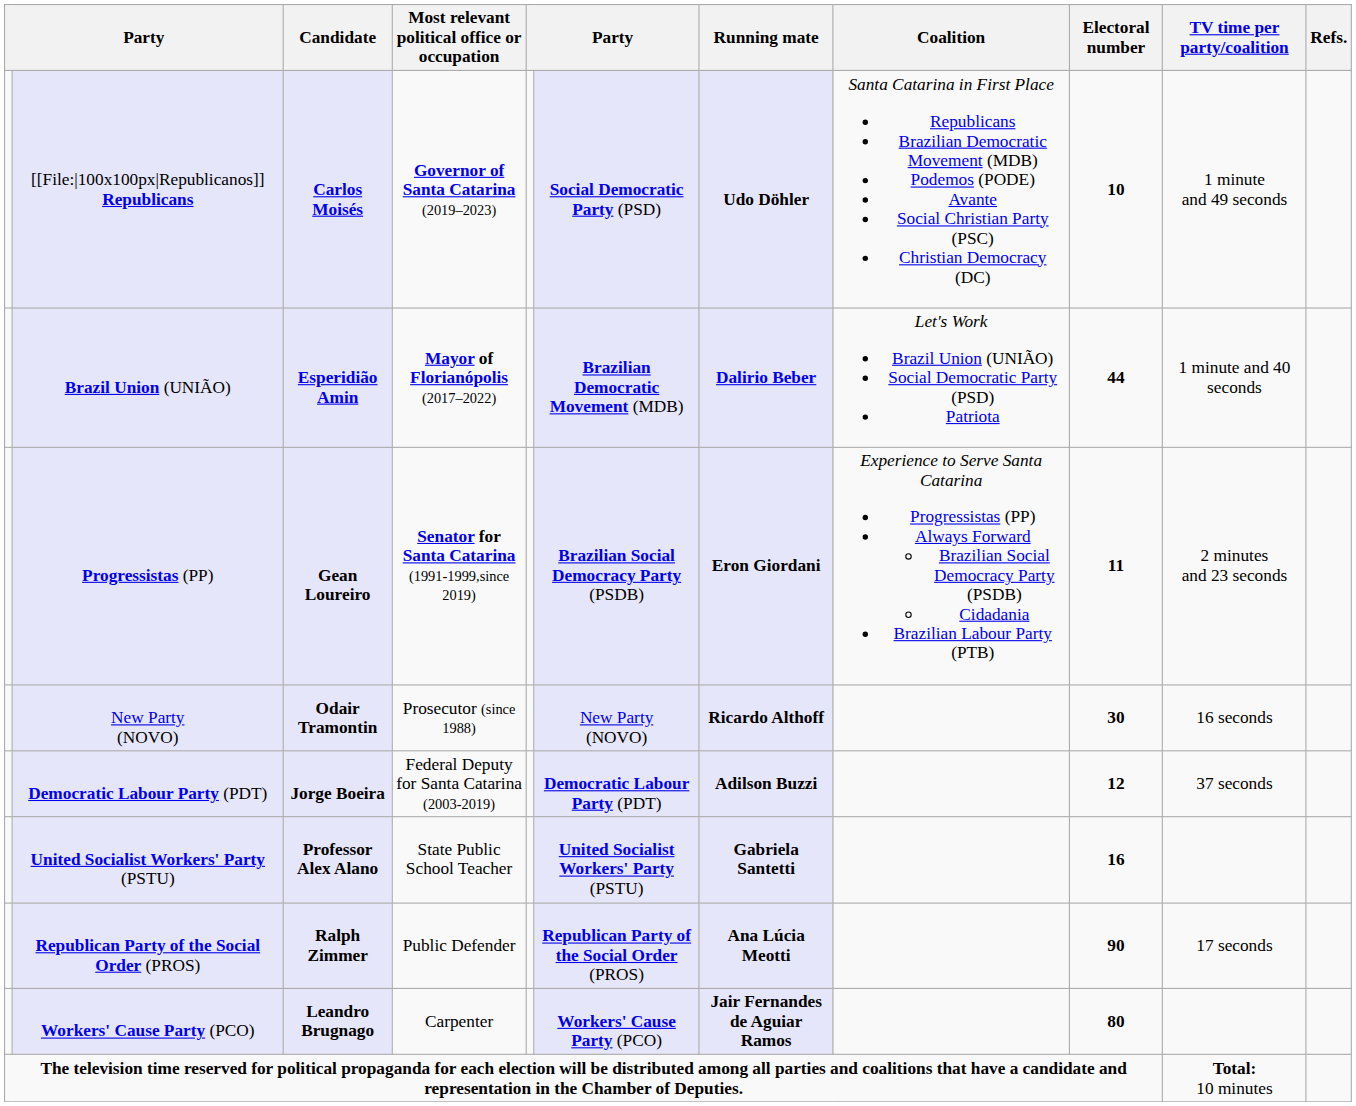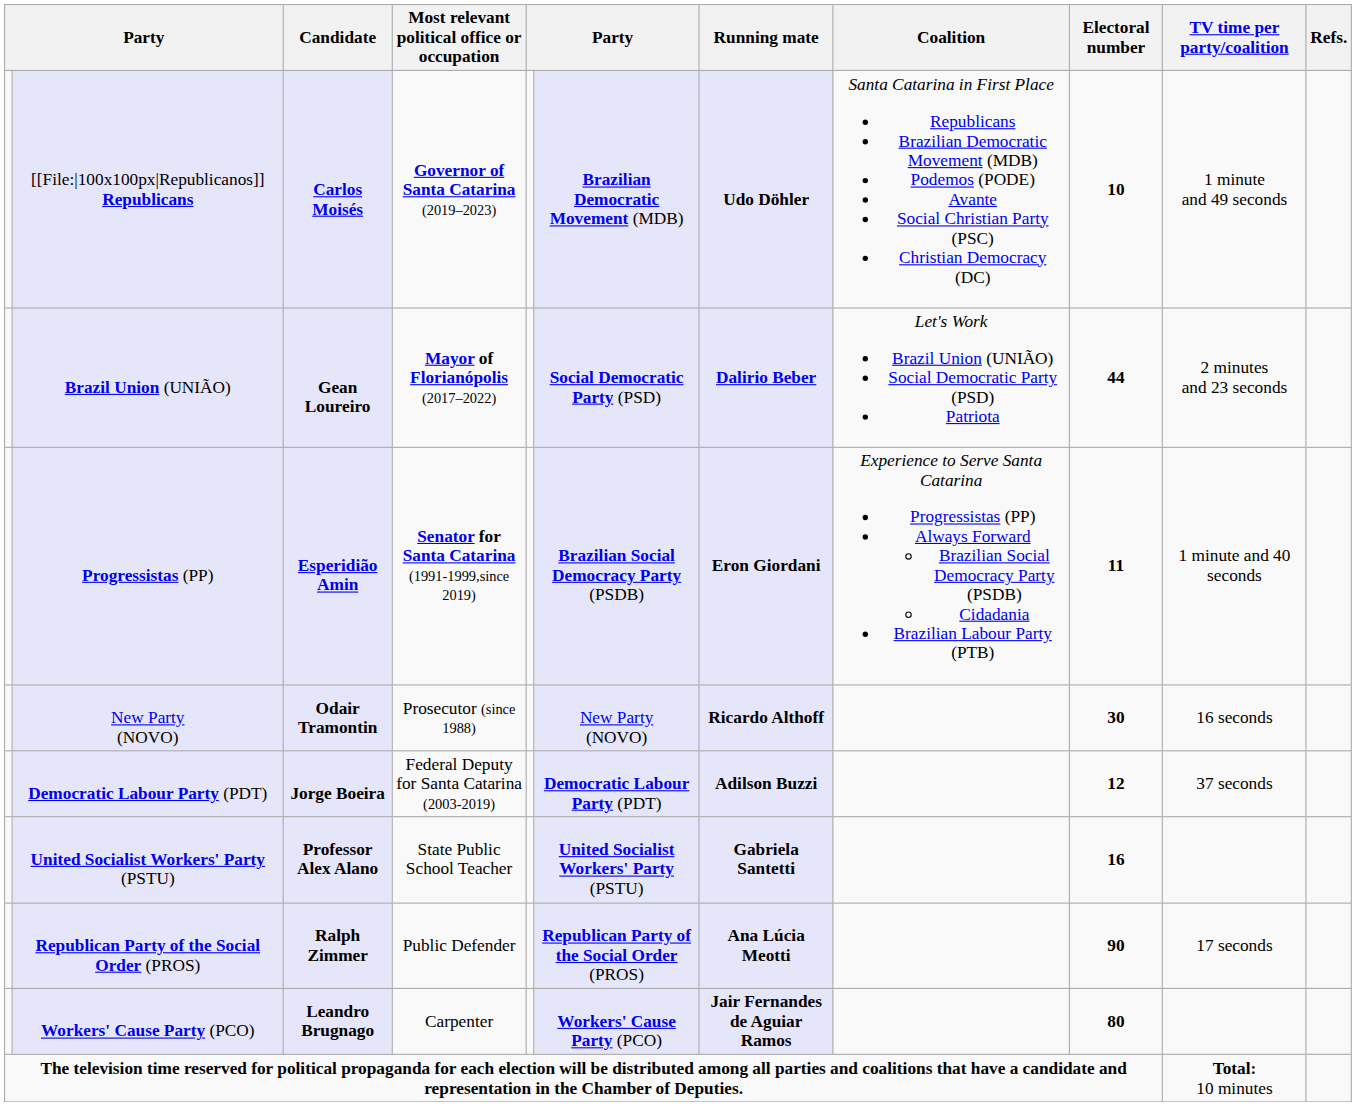(617, 198) Social Democratic Party (PSD) -> (617, 198) Brazilian Democratic Movement (MDB)
(338, 387) Esperidião Amin -> (338, 397) Gean Loureiro
(617, 387) Brazilian Democratic Movement (MDB) -> (617, 387) Social Democratic Party (PSD)
(1234, 377) 1 minute and 40 seconds -> (1234, 377) 2 minutes and 23 seconds
(338, 585) Gean Loureiro -> (338, 575) Esperidião Amin
(1234, 565) 2 minutes and 23 seconds -> (1234, 565) 1 minute and 40 seconds
